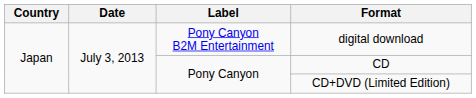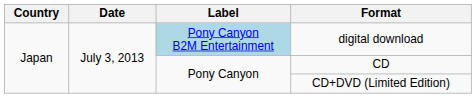(223, 39) no background -> (223, 39) lightblue background
